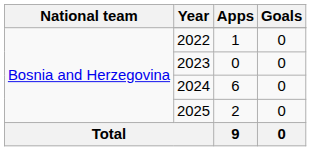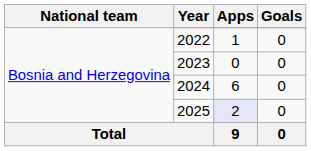(235, 110) no background -> (235, 110) lavender background
